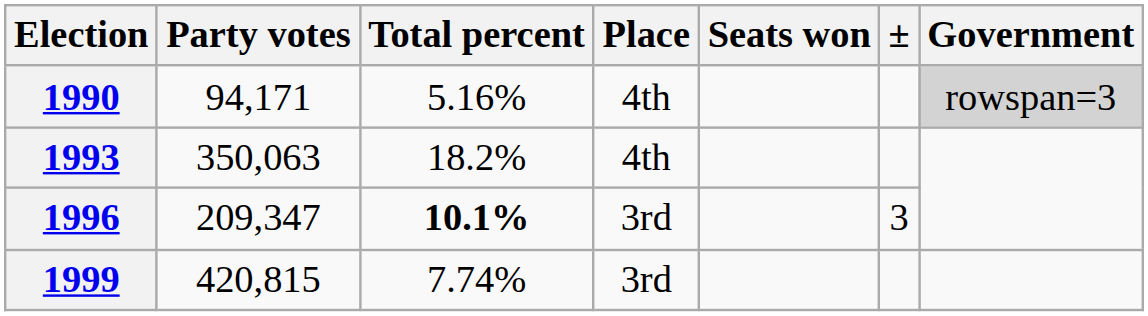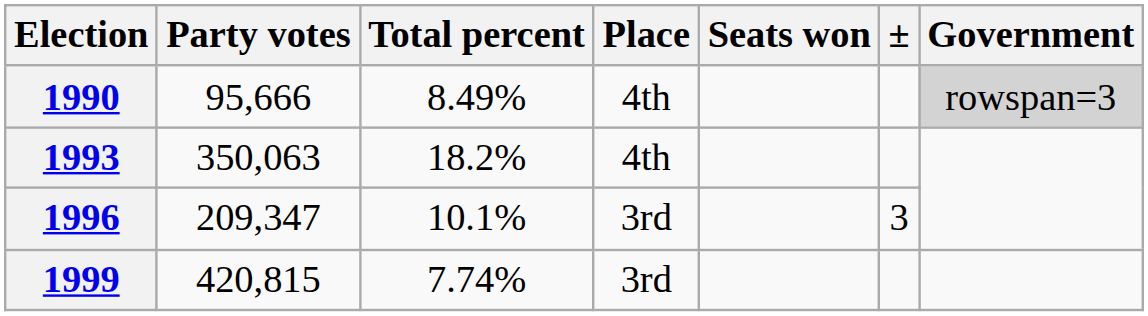(258, 95) 94,171 -> (258, 95) 95,666
(477, 95) 5.16% -> (477, 95) 8.49%
(477, 217) bold -> (477, 217) normal
